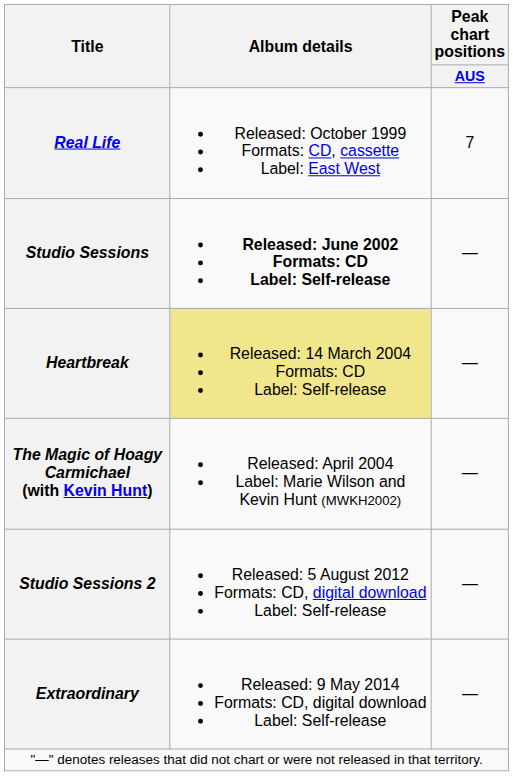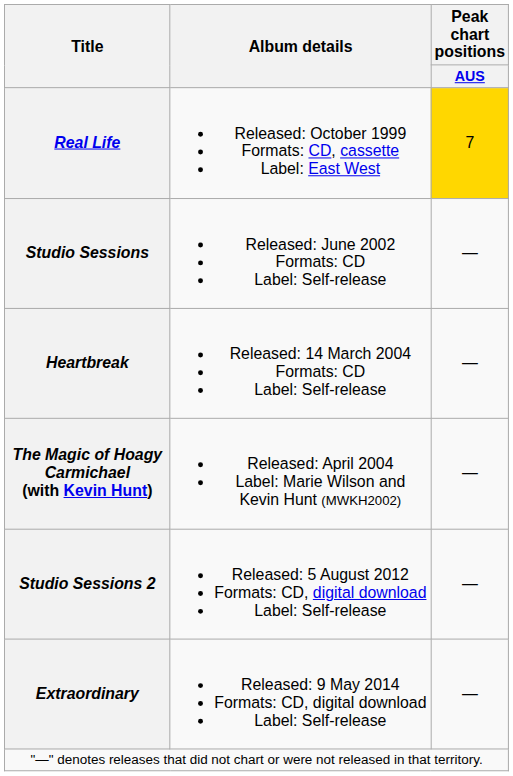(470, 142) no background -> (470, 142) gold background
(301, 262) bold -> (301, 262) normal
(301, 372) khaki background -> (301, 372) no background
